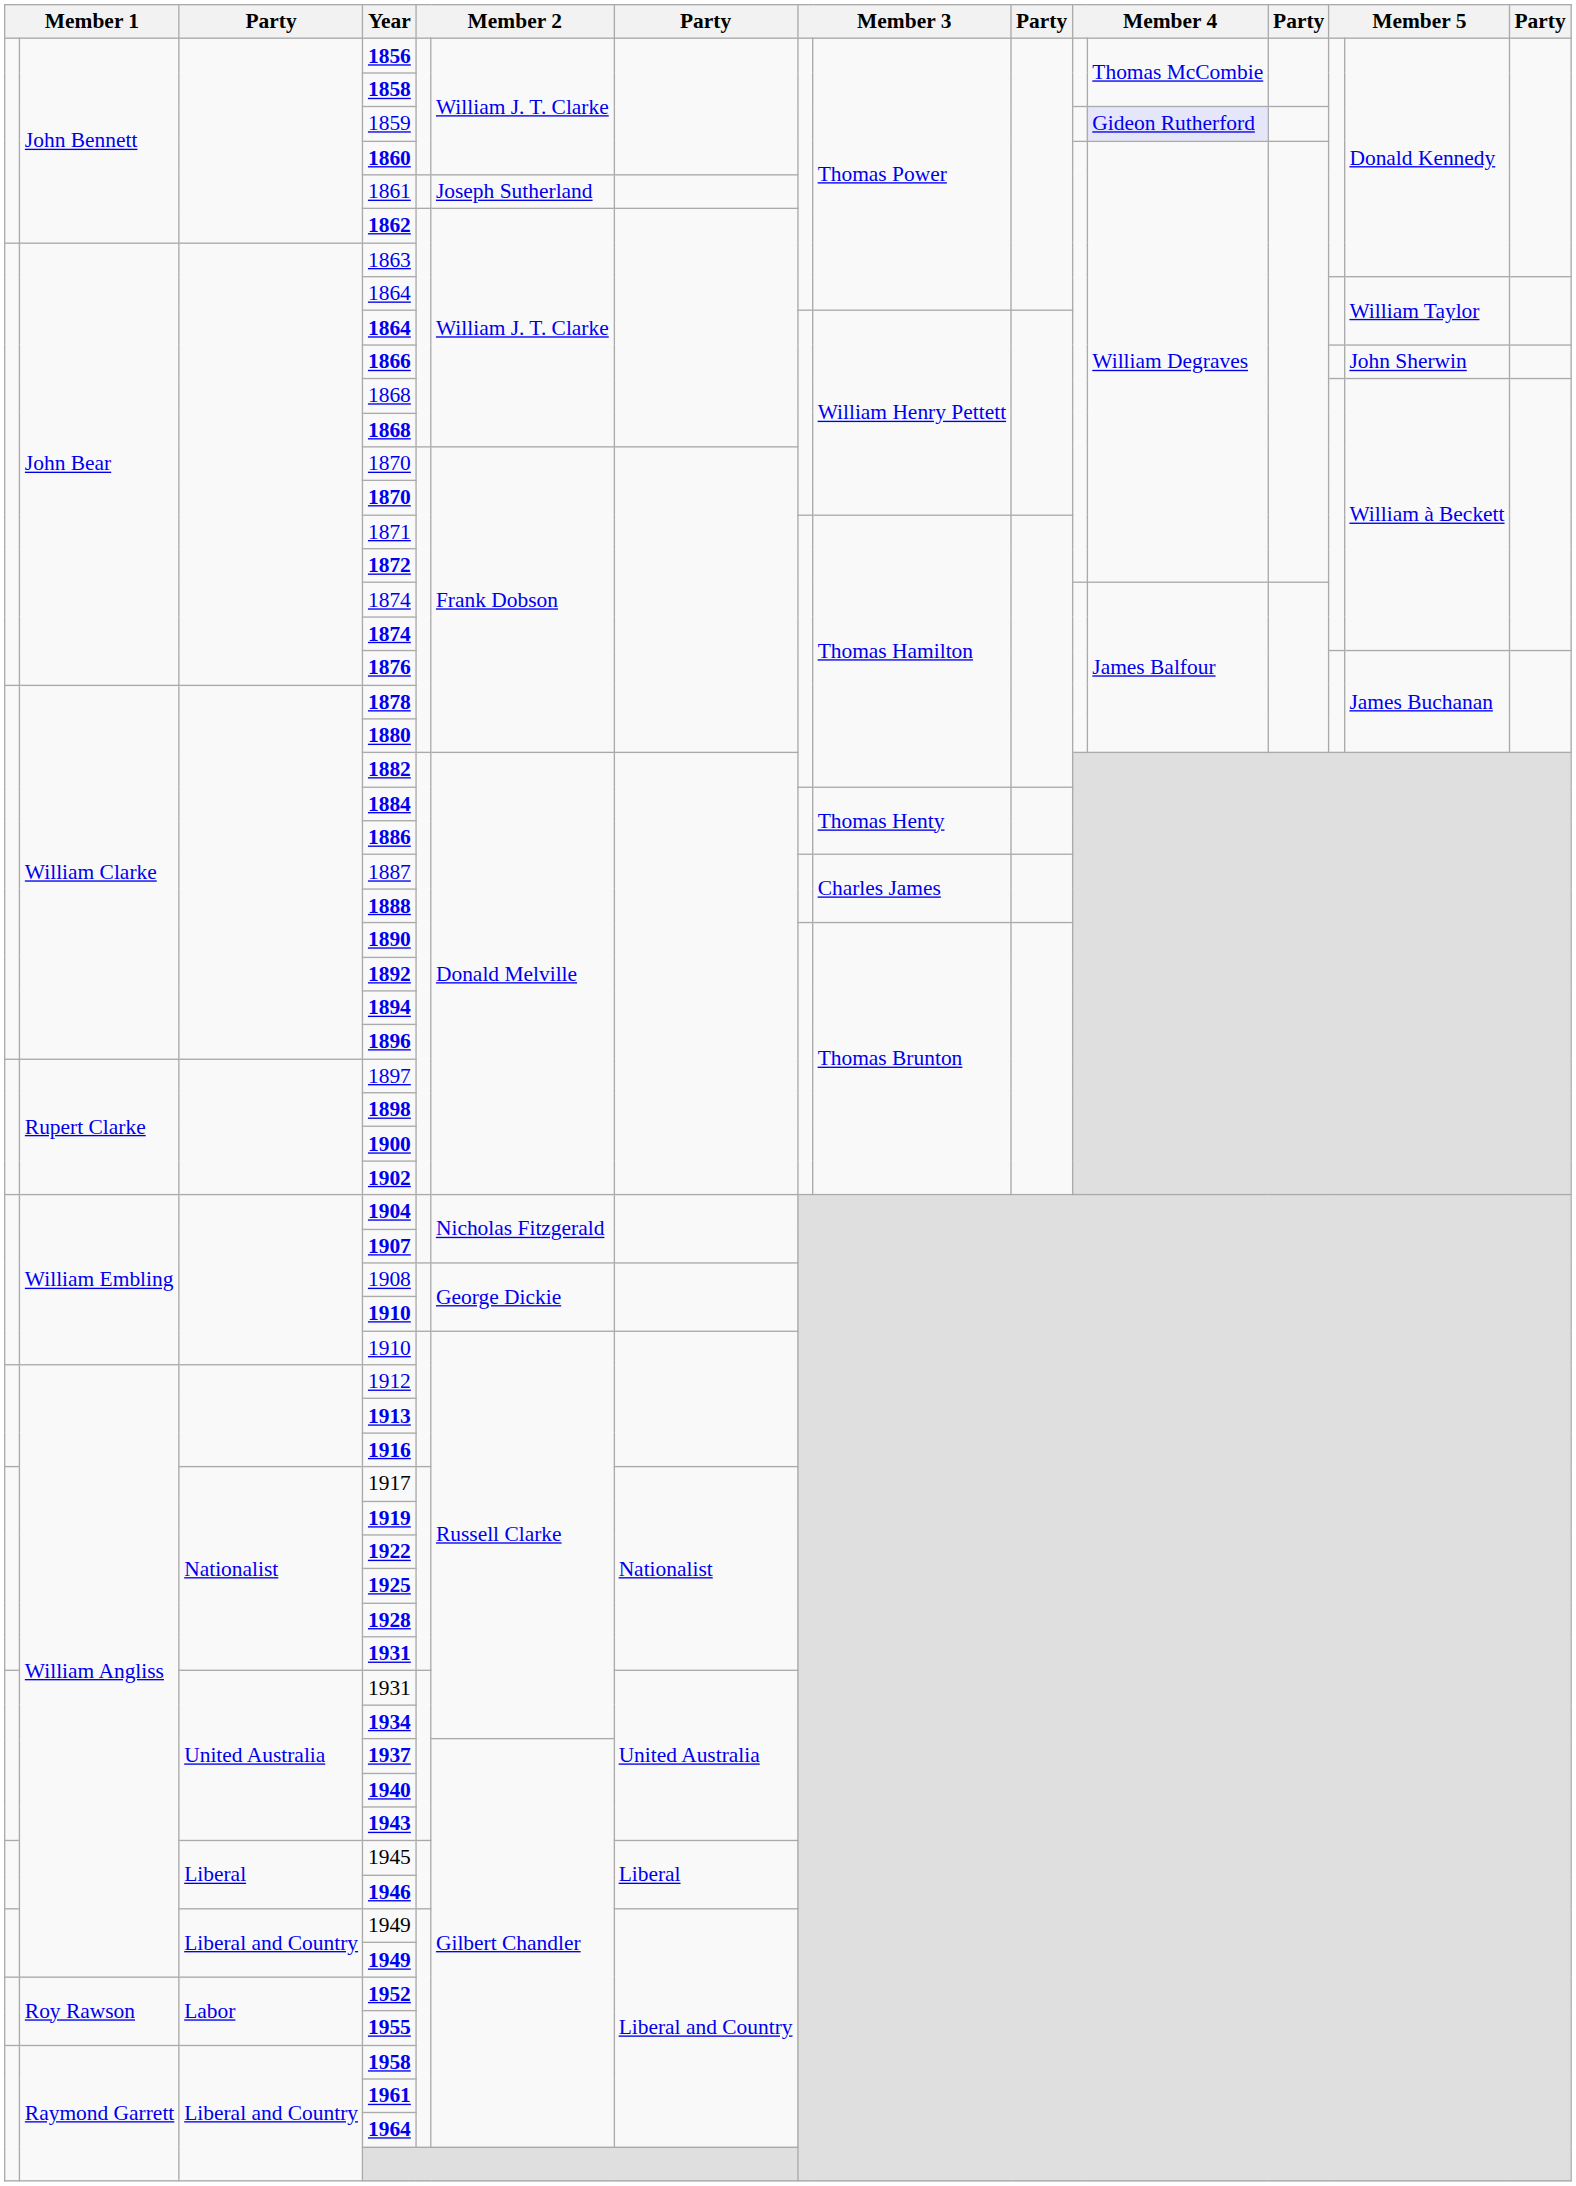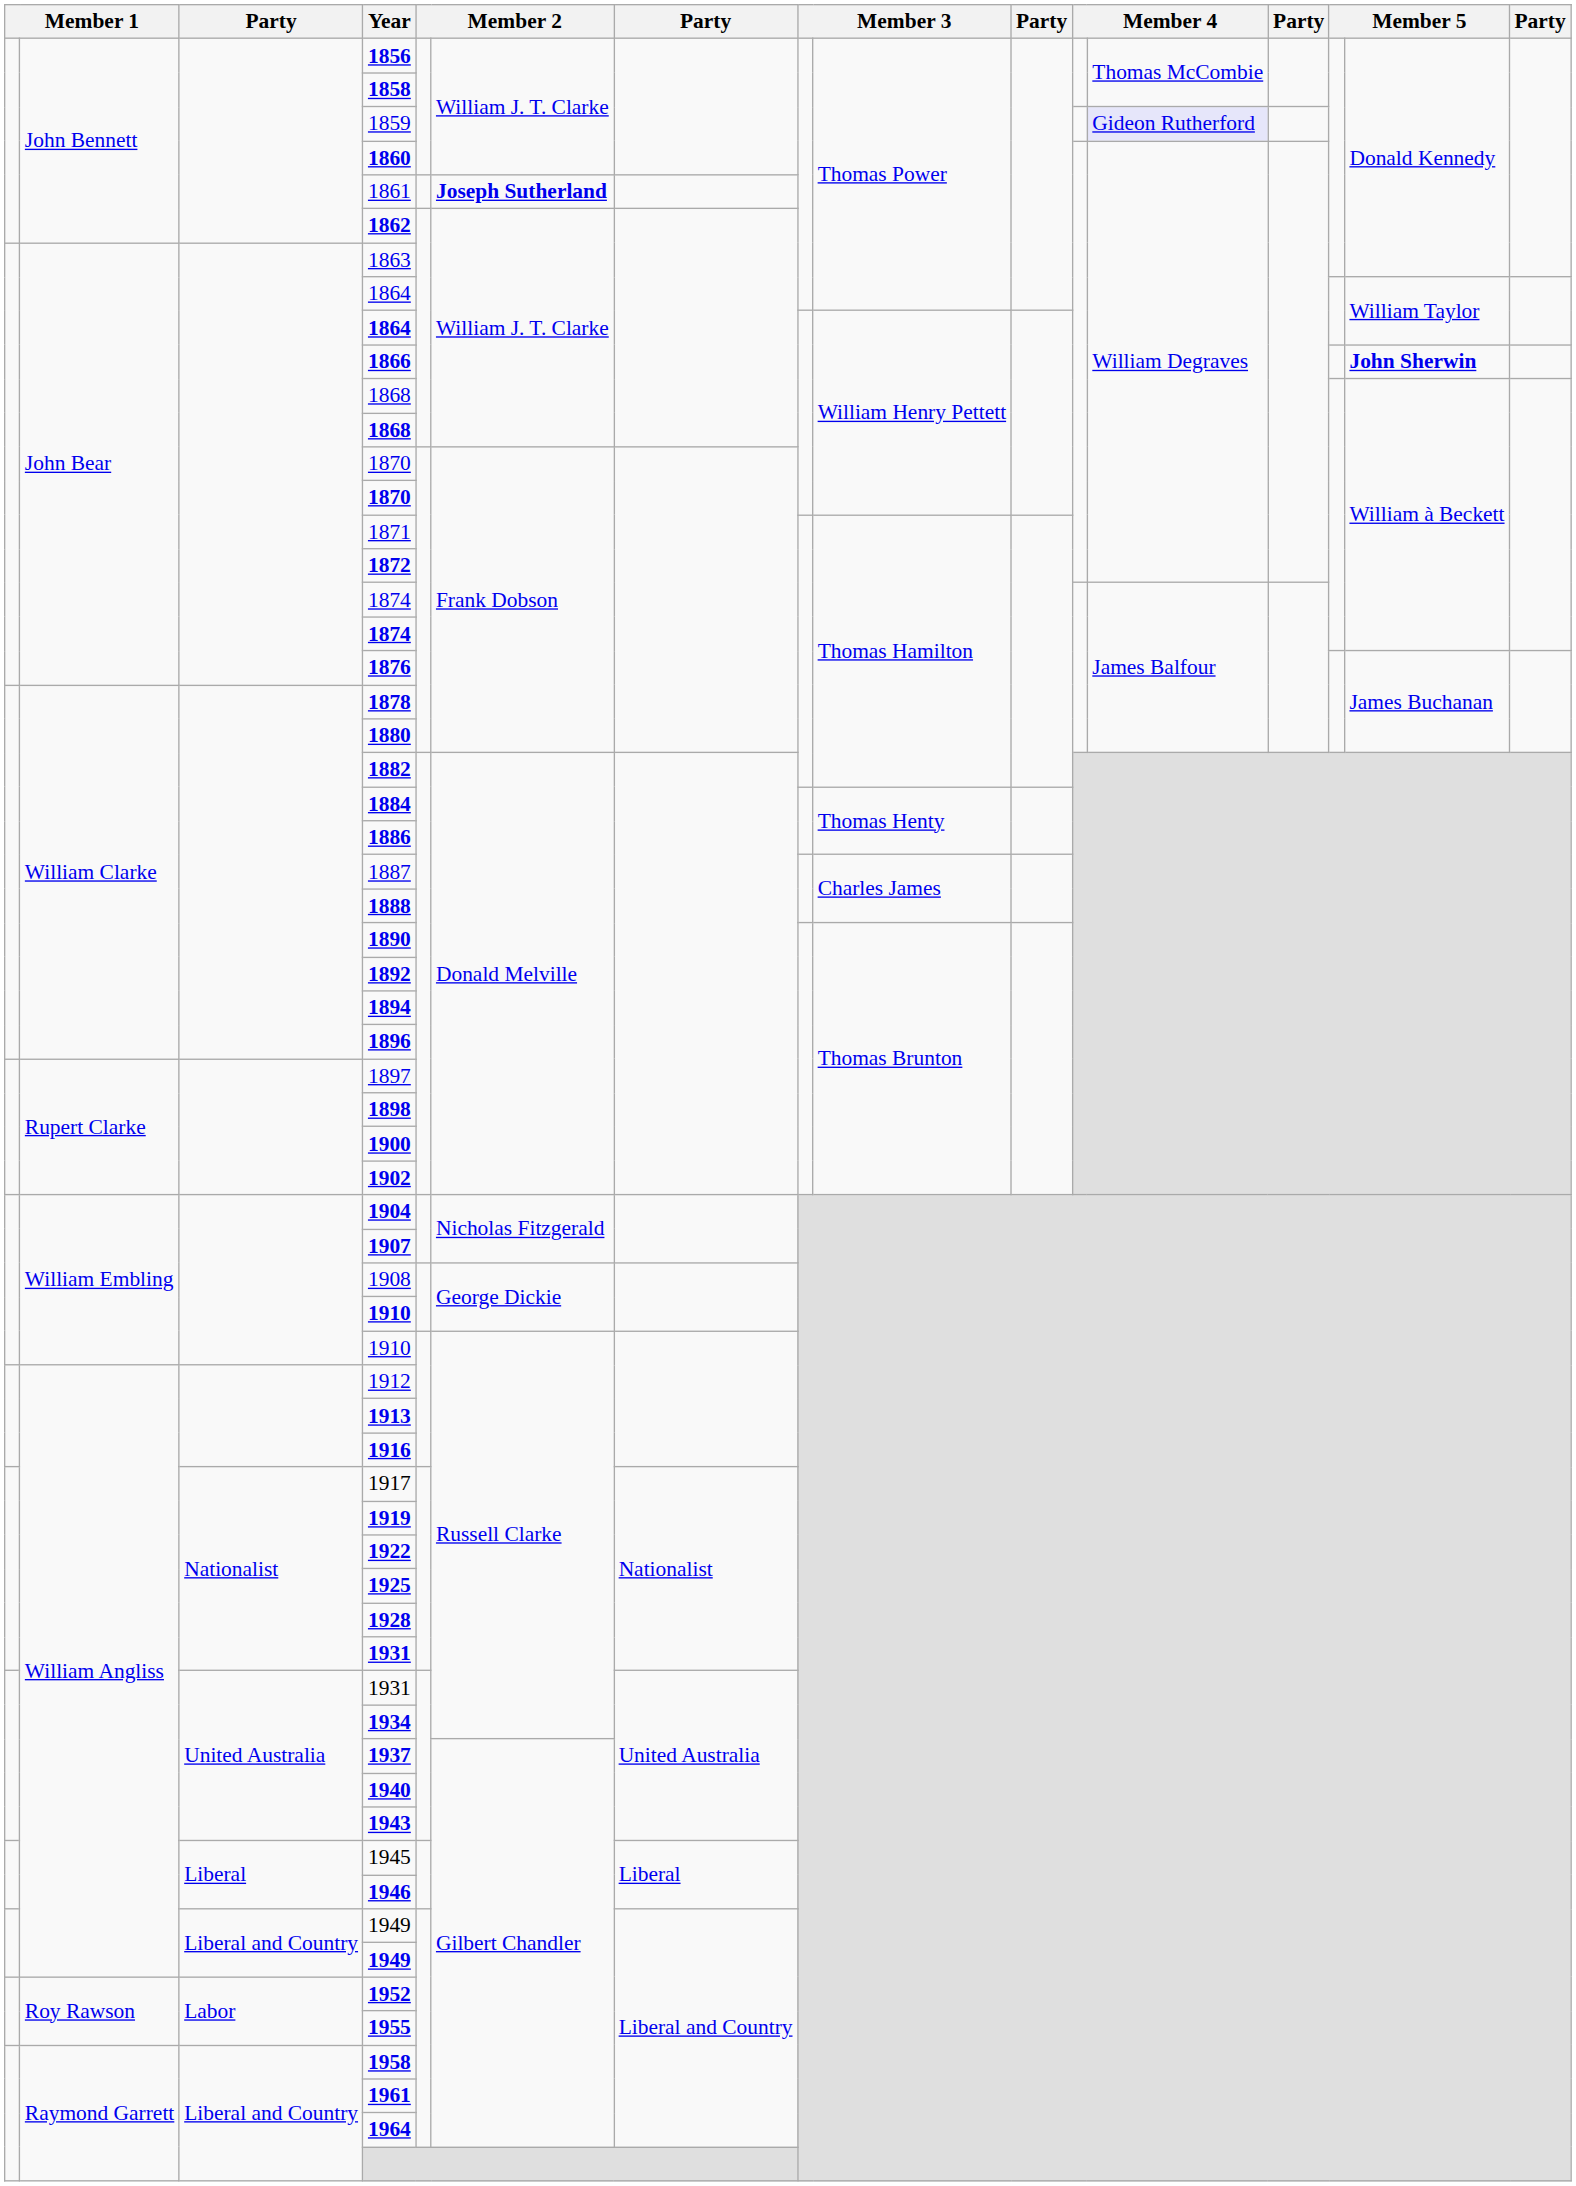(514, 191) normal -> (521, 191) bold
(1408, 361) normal -> (1413, 361) bold
